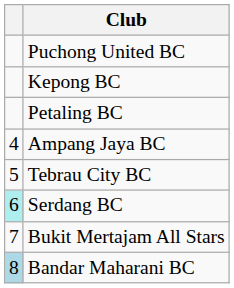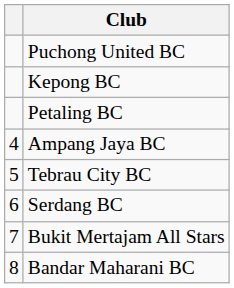(14, 205) paleturquoise background -> (14, 205) no background
(14, 267) lightblue background -> (14, 267) no background
